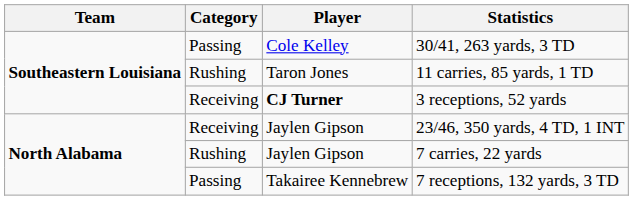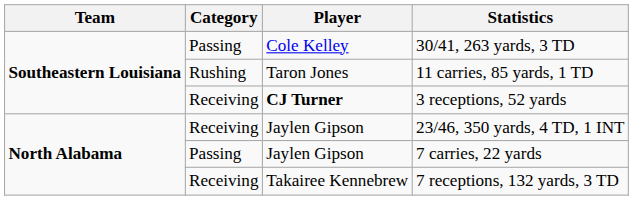(218, 153) Rushing -> (215, 153) Passing
(215, 181) Passing -> (224, 181) Receiving
